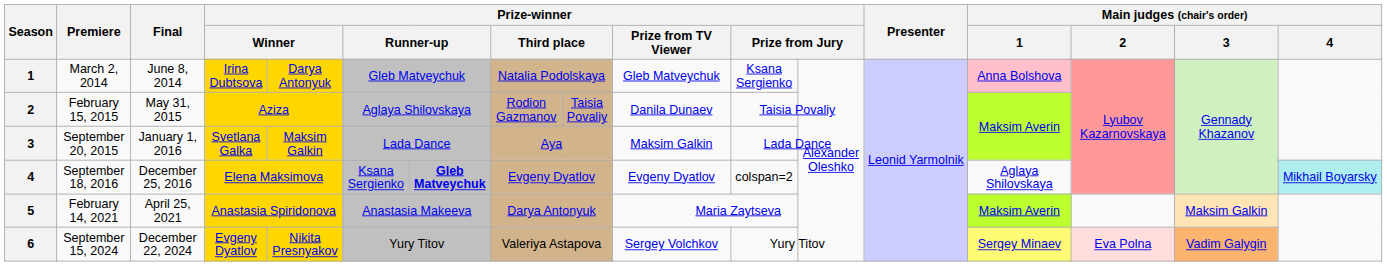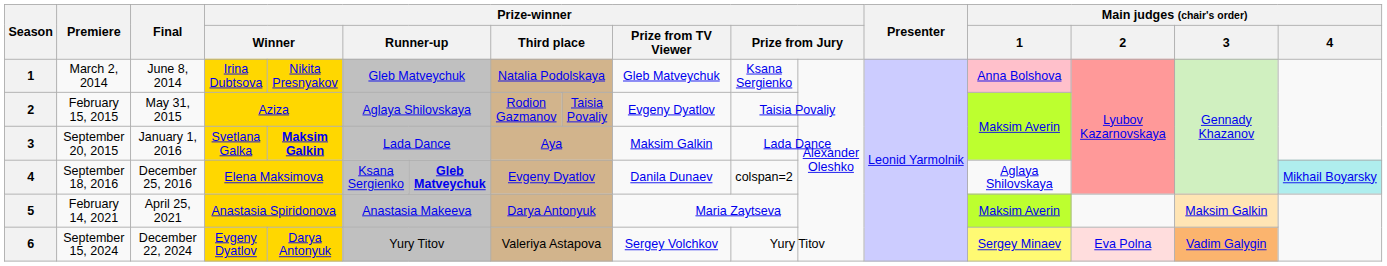(305, 76) Darya Antonyuk -> (305, 76) Nikita Presnyakov
(671, 110) Danila Dunaev -> (671, 110) Evgeny Dyatlov
(305, 143) normal -> (305, 143) bold
(671, 177) Evgeny Dyatlov -> (671, 177) Danila Dunaev
(305, 245) Nikita Presnyakov -> (305, 245) Darya Antonyuk
